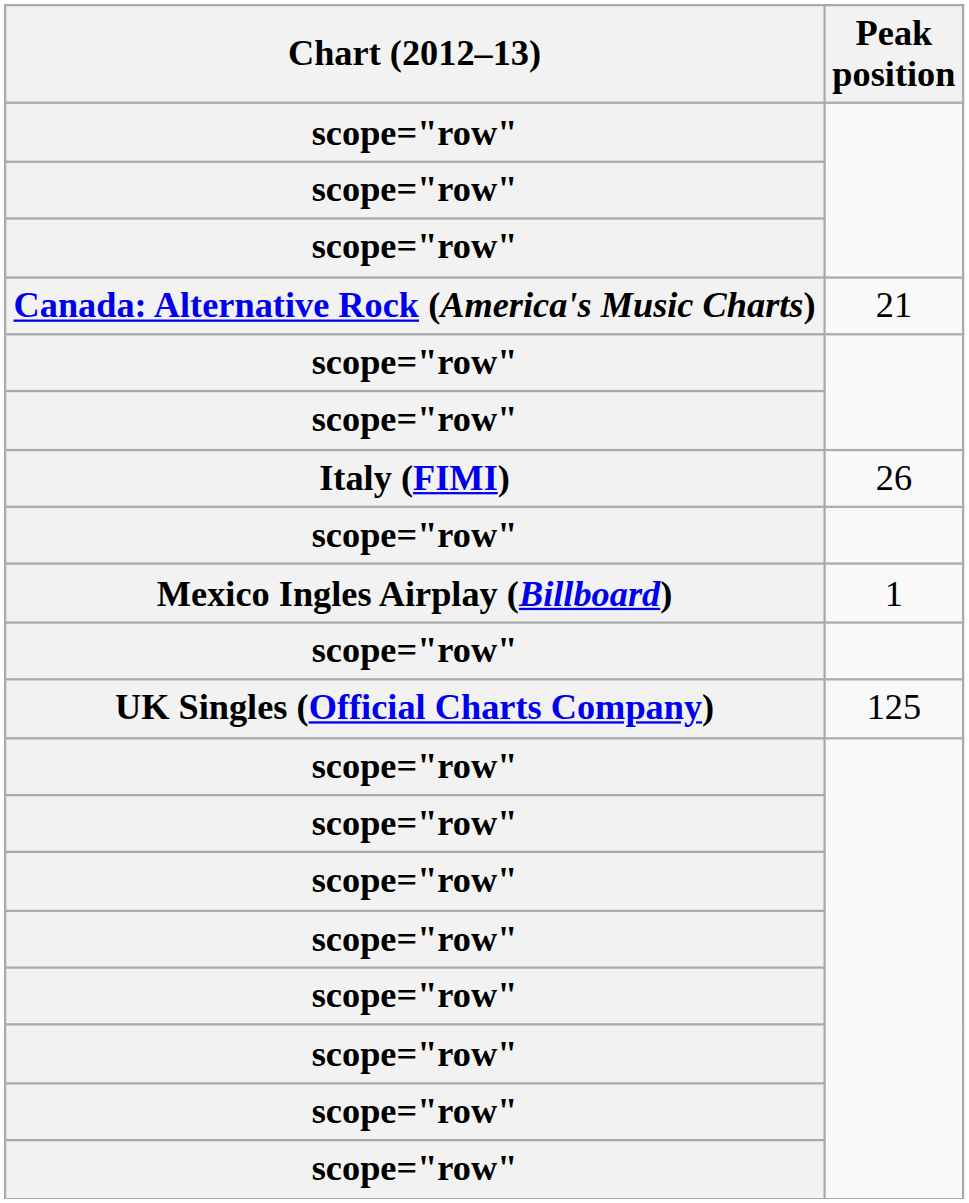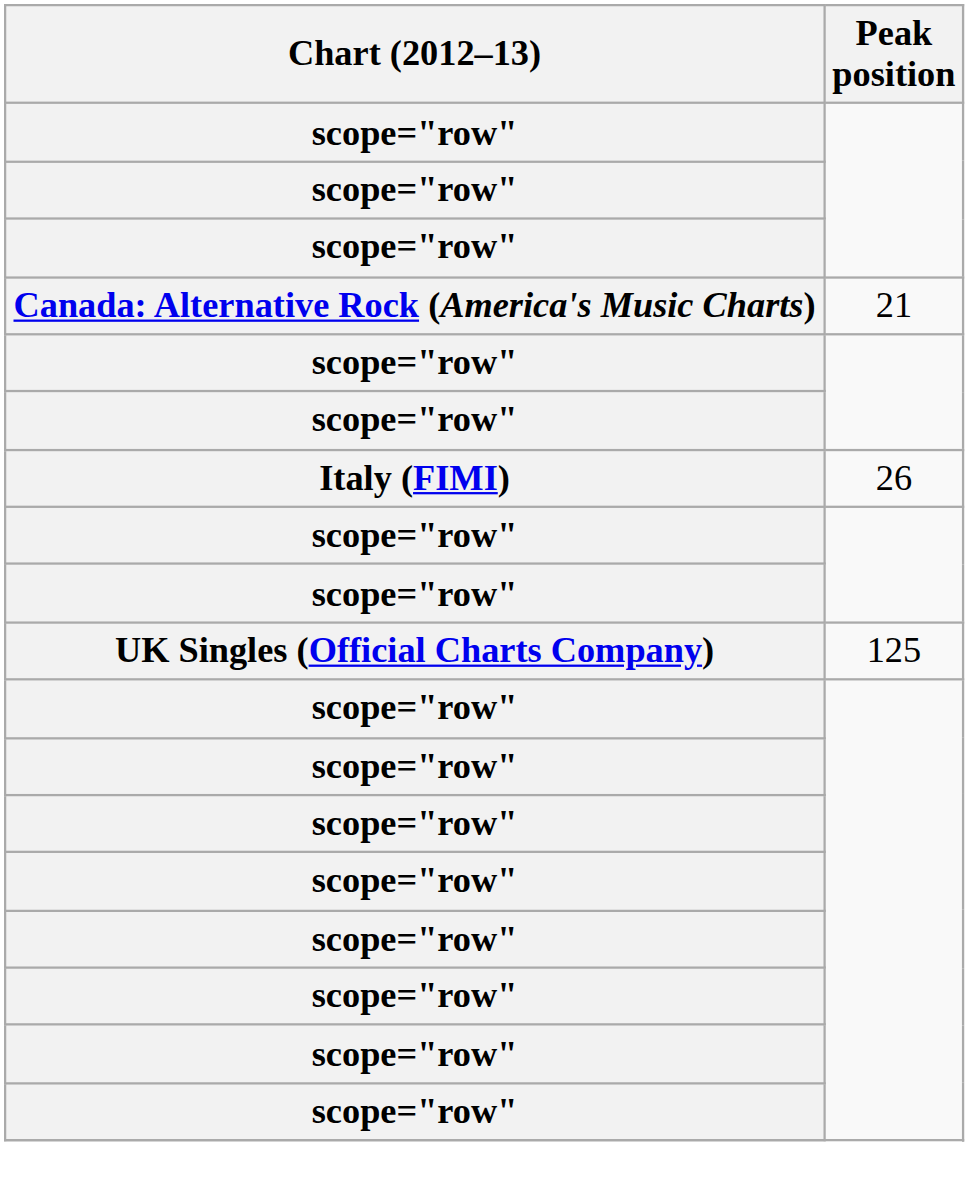- row: (415, 592)
